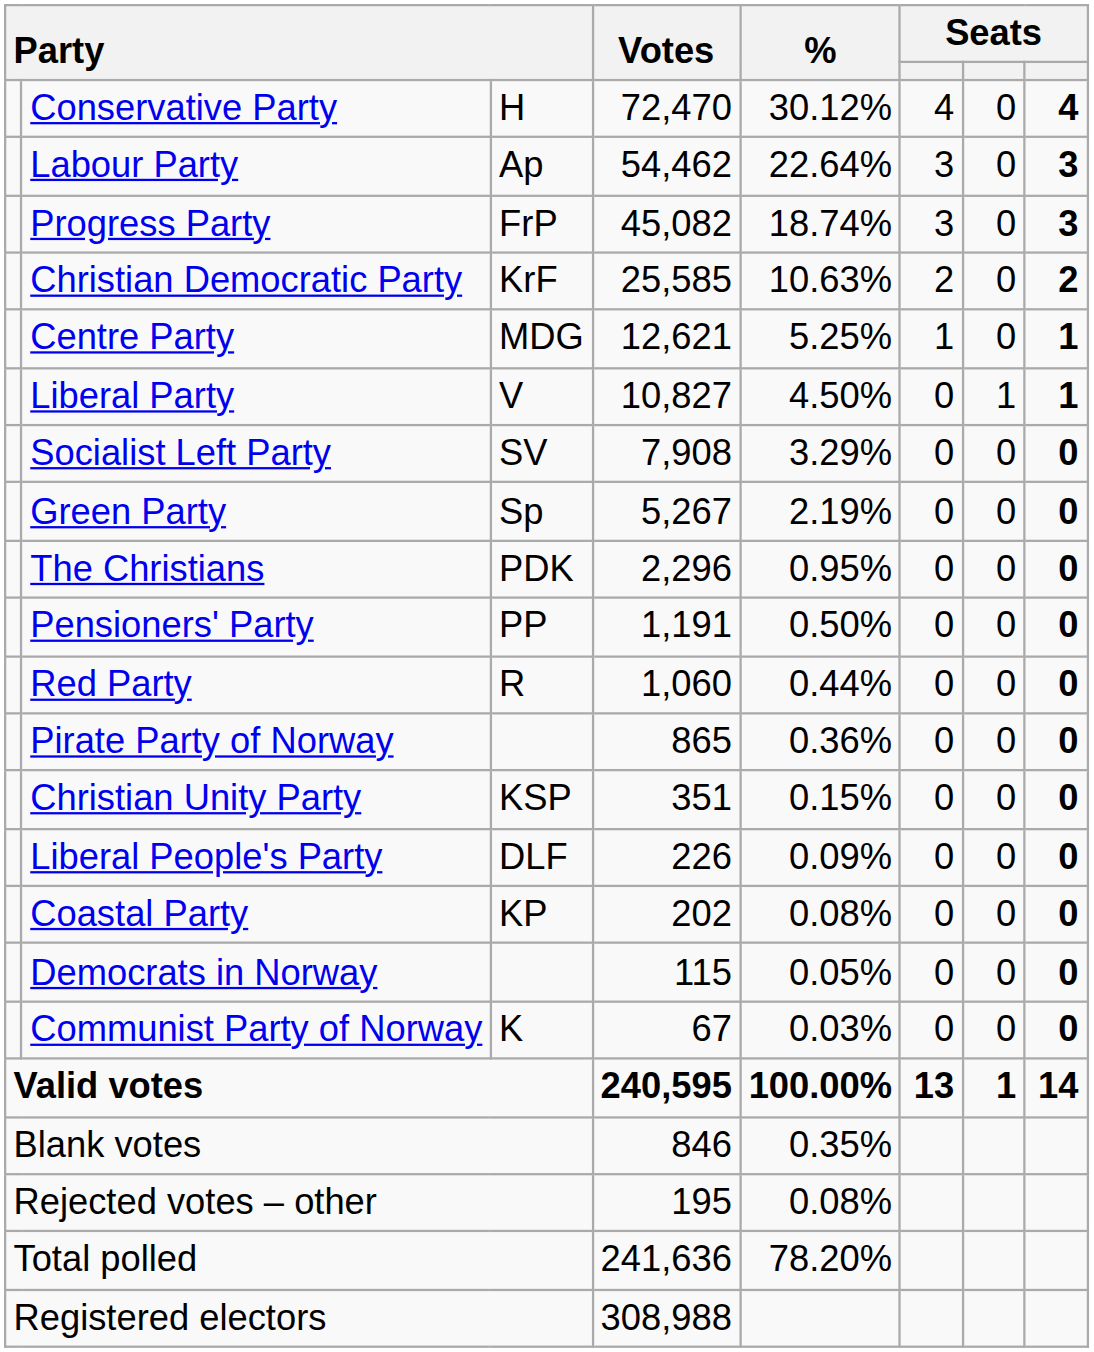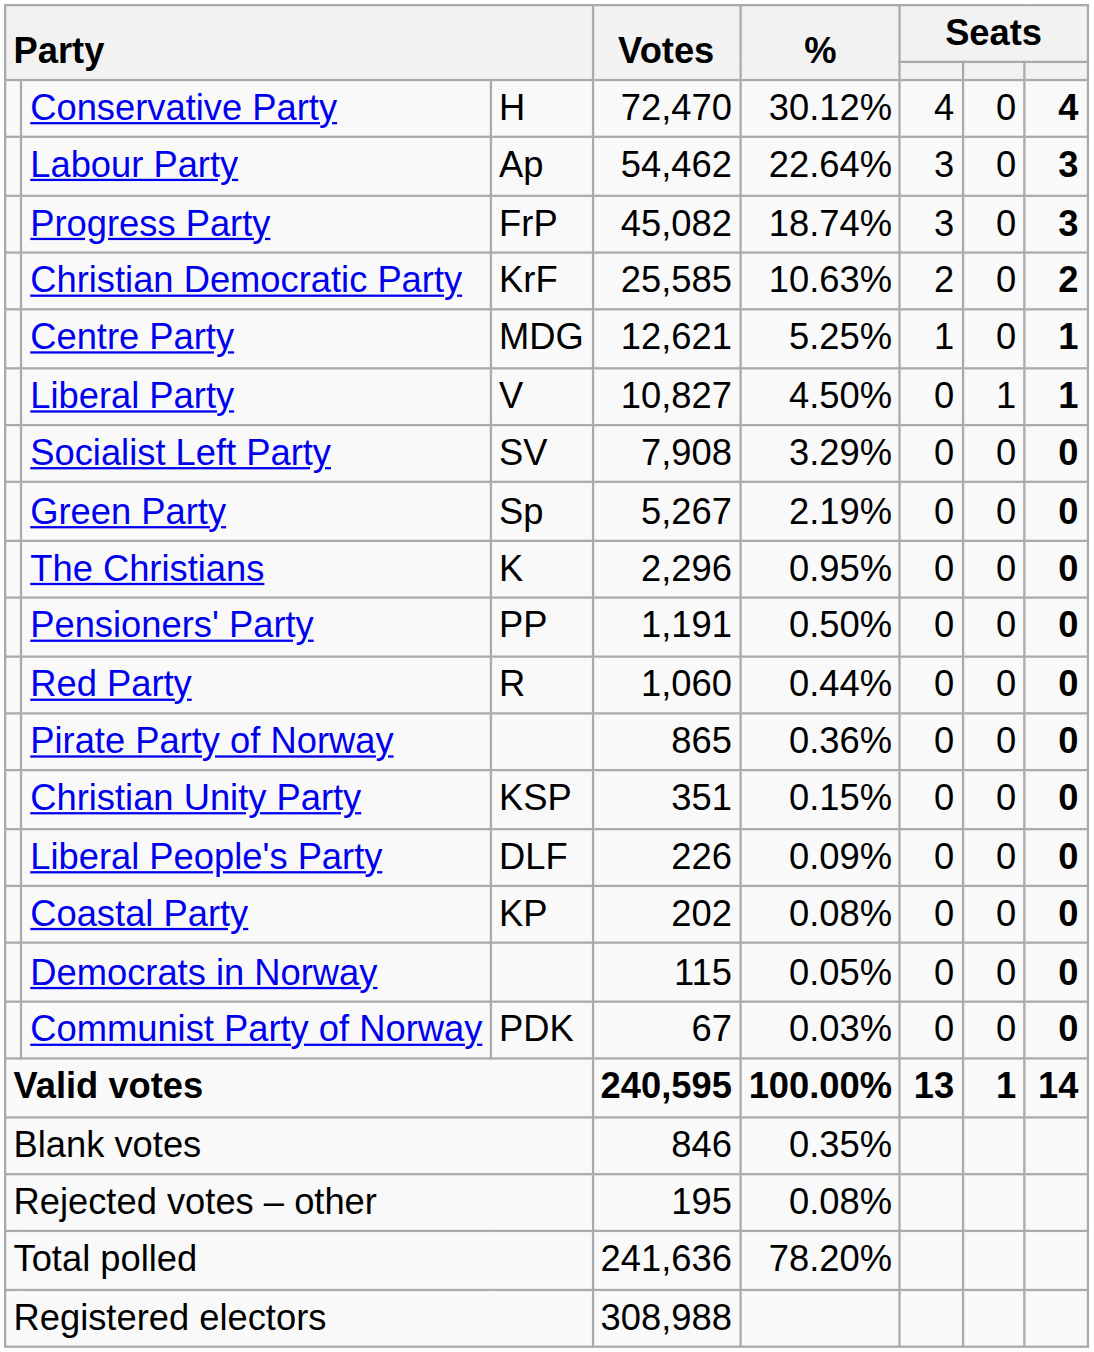(536, 568) PDK -> (511, 568) K
(511, 1029) K -> (536, 1029) PDK
